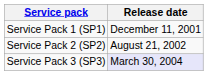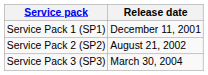(146, 62) lavender background -> (146, 62) no background
